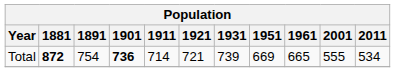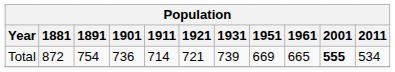(53, 56) bold -> (53, 56) normal
(123, 56) bold -> (123, 56) normal
(334, 56) normal -> (334, 56) bold
